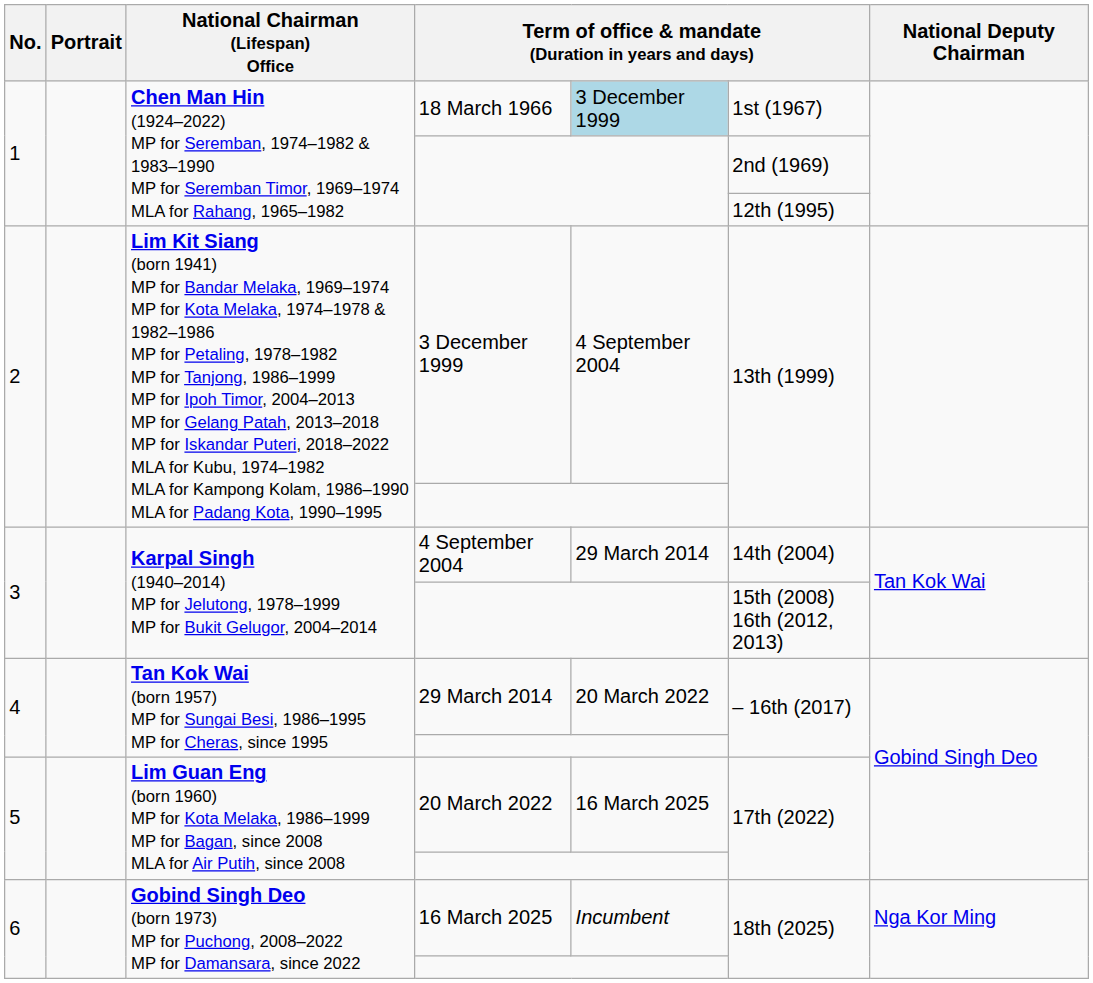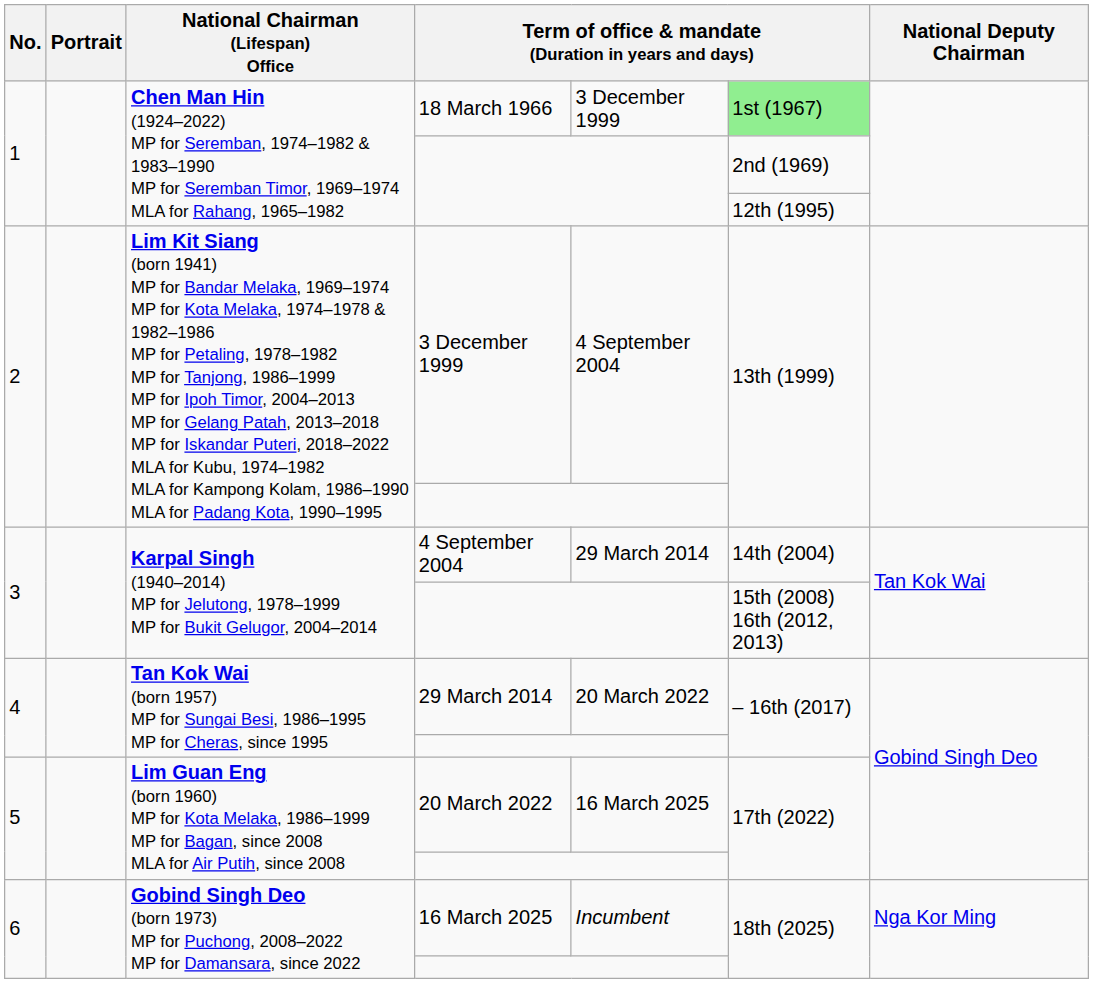(630, 108) lightblue background -> (630, 108) no background
(777, 108) no background -> (777, 108) lightgreen background
